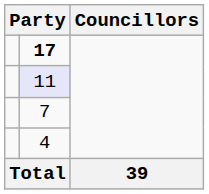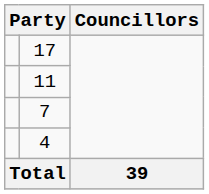(45, 51) bold -> (45, 51) normal
(45, 82) lavender background -> (45, 82) no background
